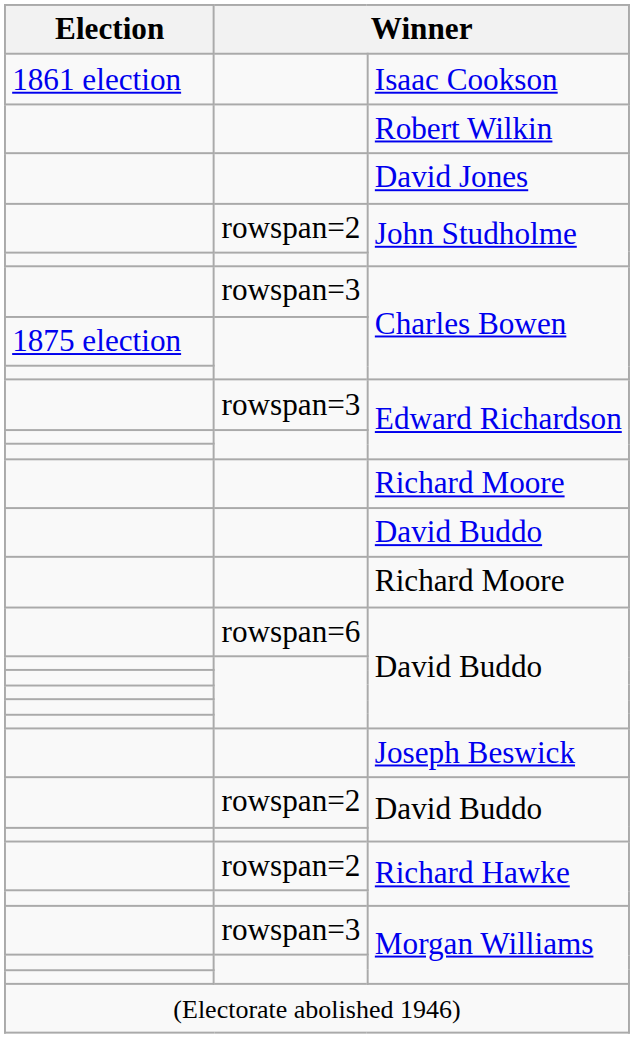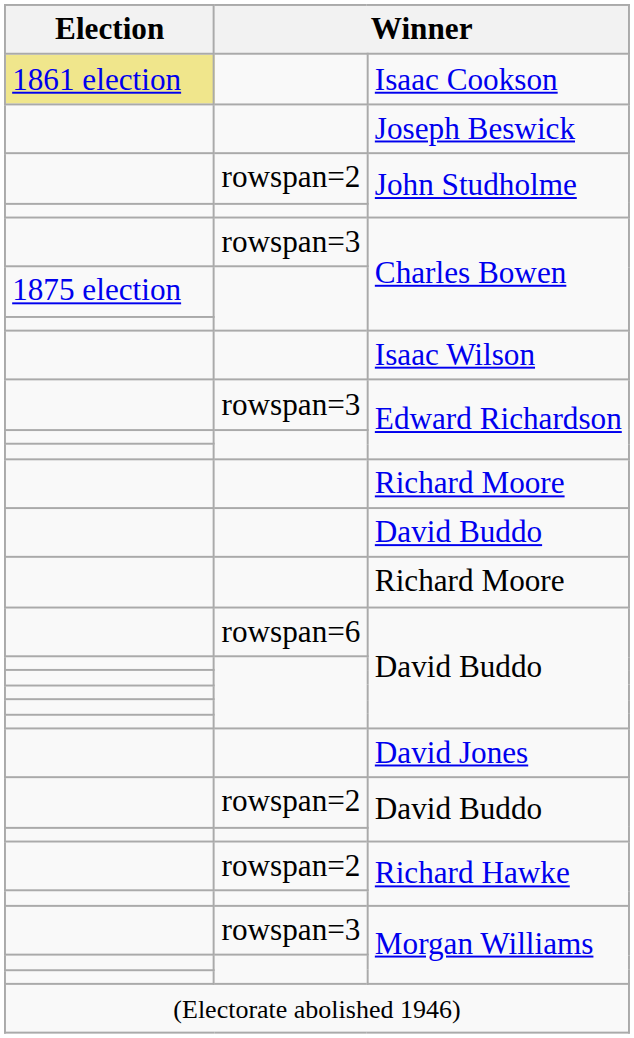(97, 78) no background -> (97, 78) khaki background
- row: (291, 129)
rows swapped: (291, 753) <-> (291, 178)
+ row: (291, 355)
